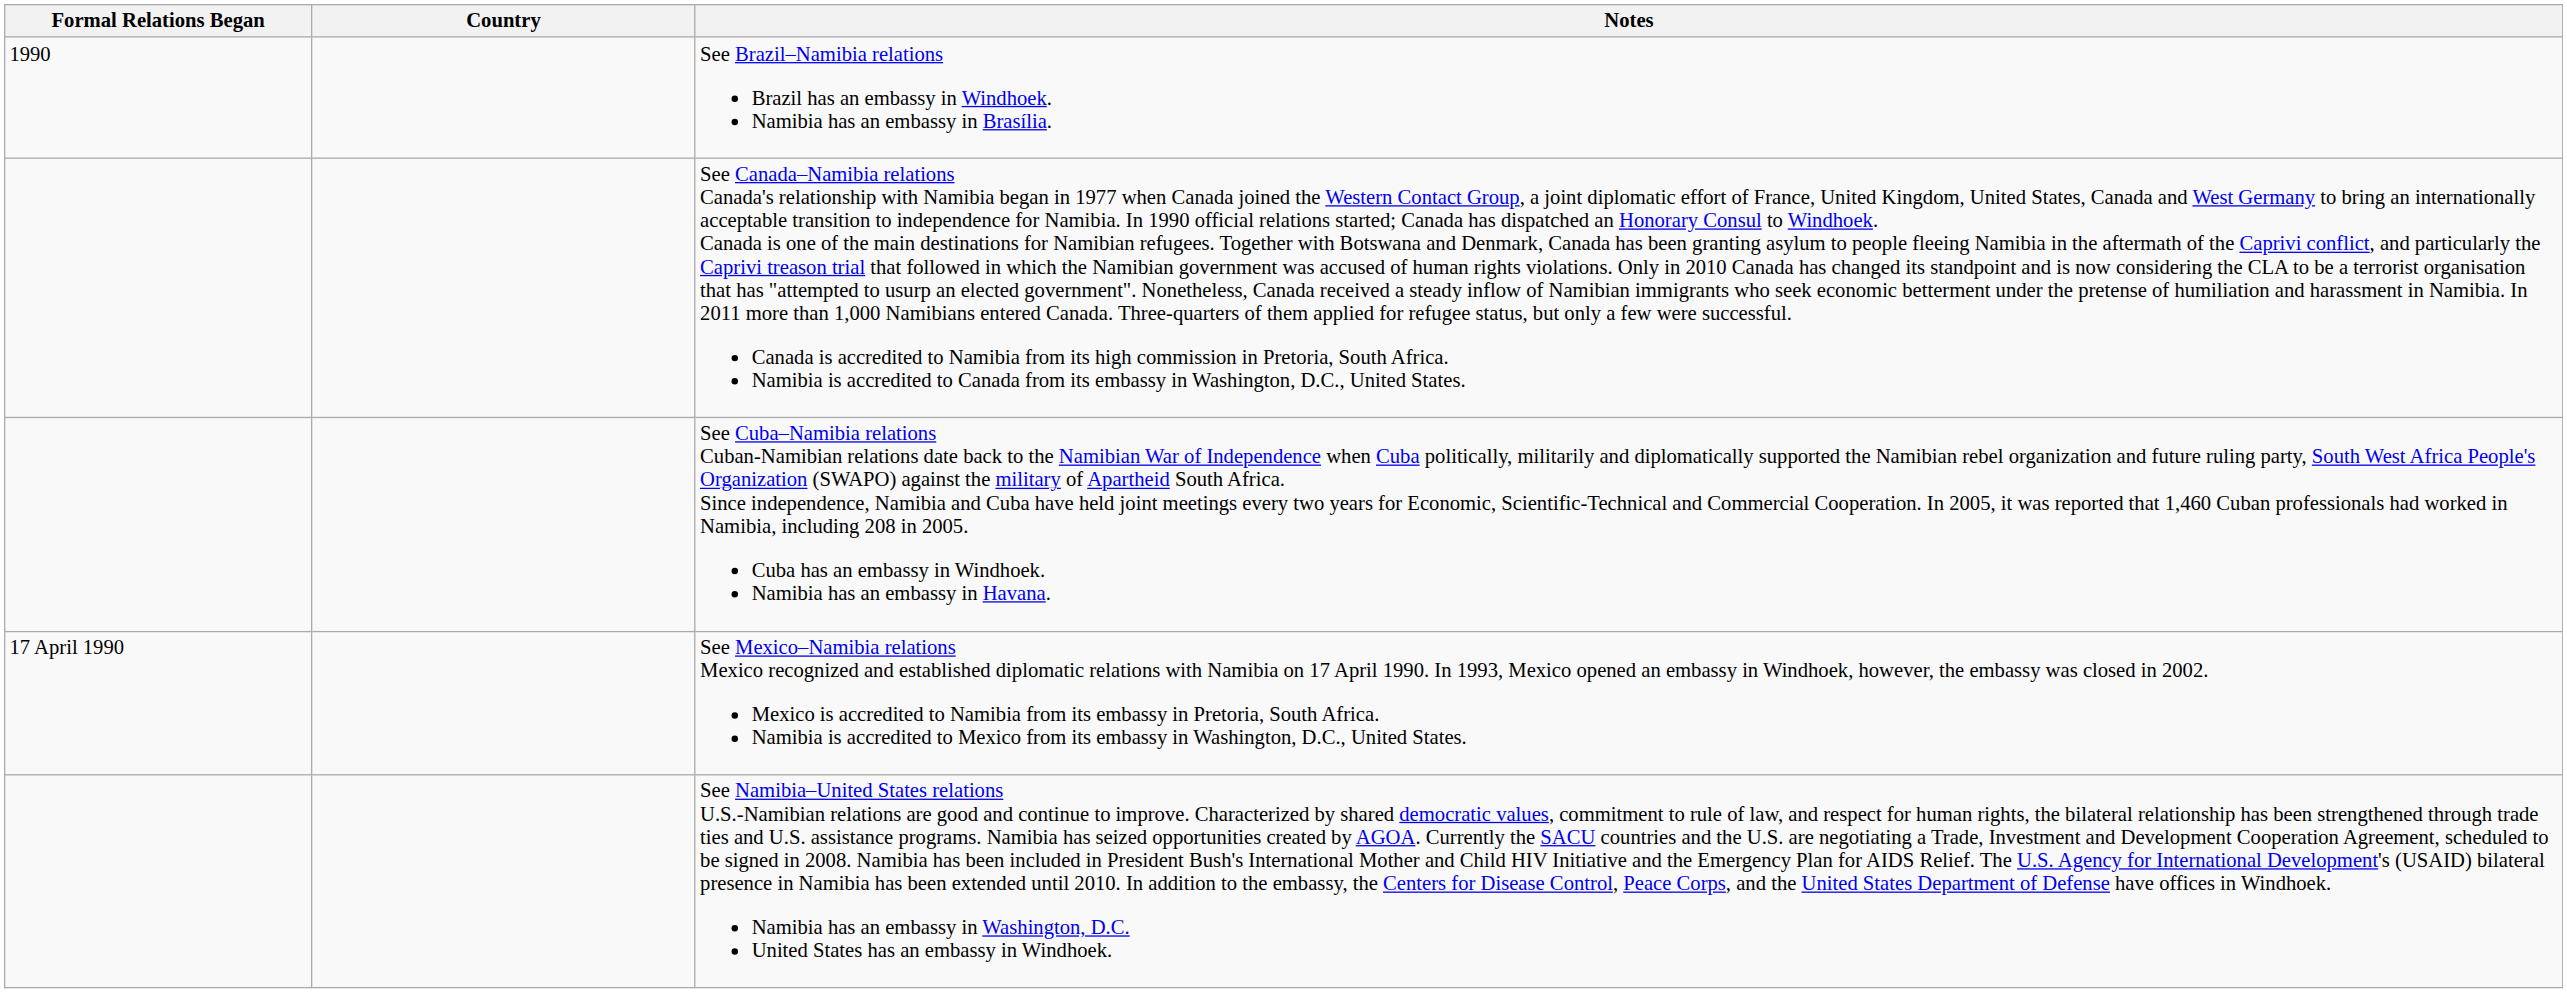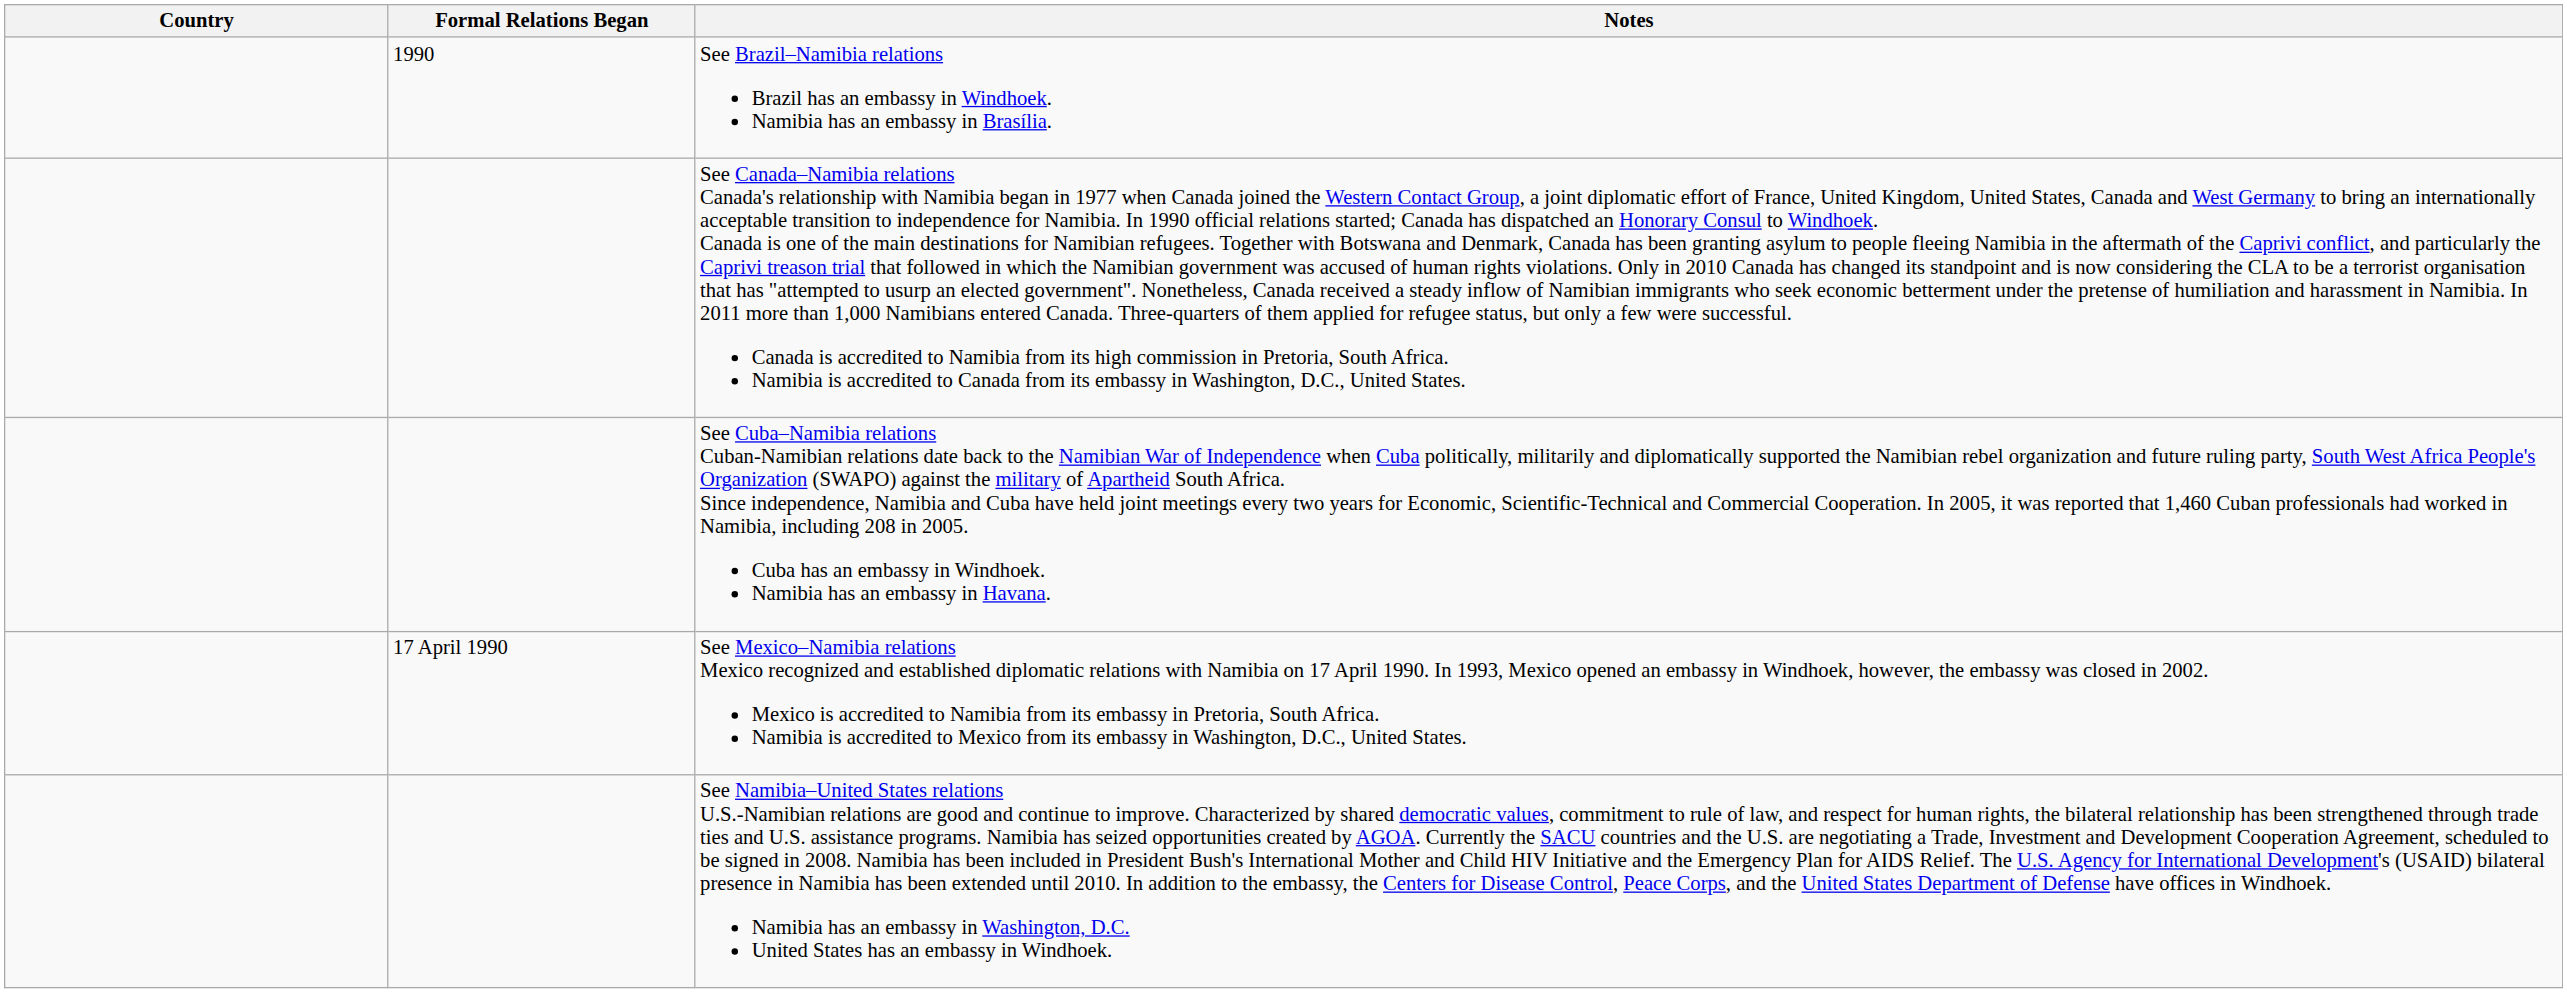columns swapped: (503, 20) <-> (158, 20)
